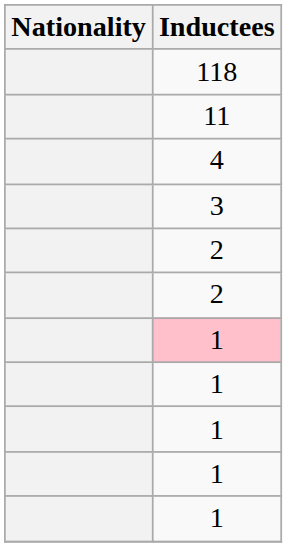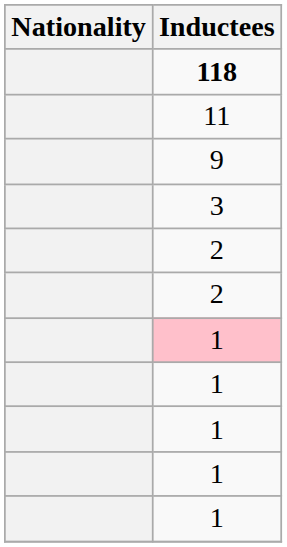(217, 71) normal -> (217, 71) bold
(217, 160) 4 -> (217, 160) 9
